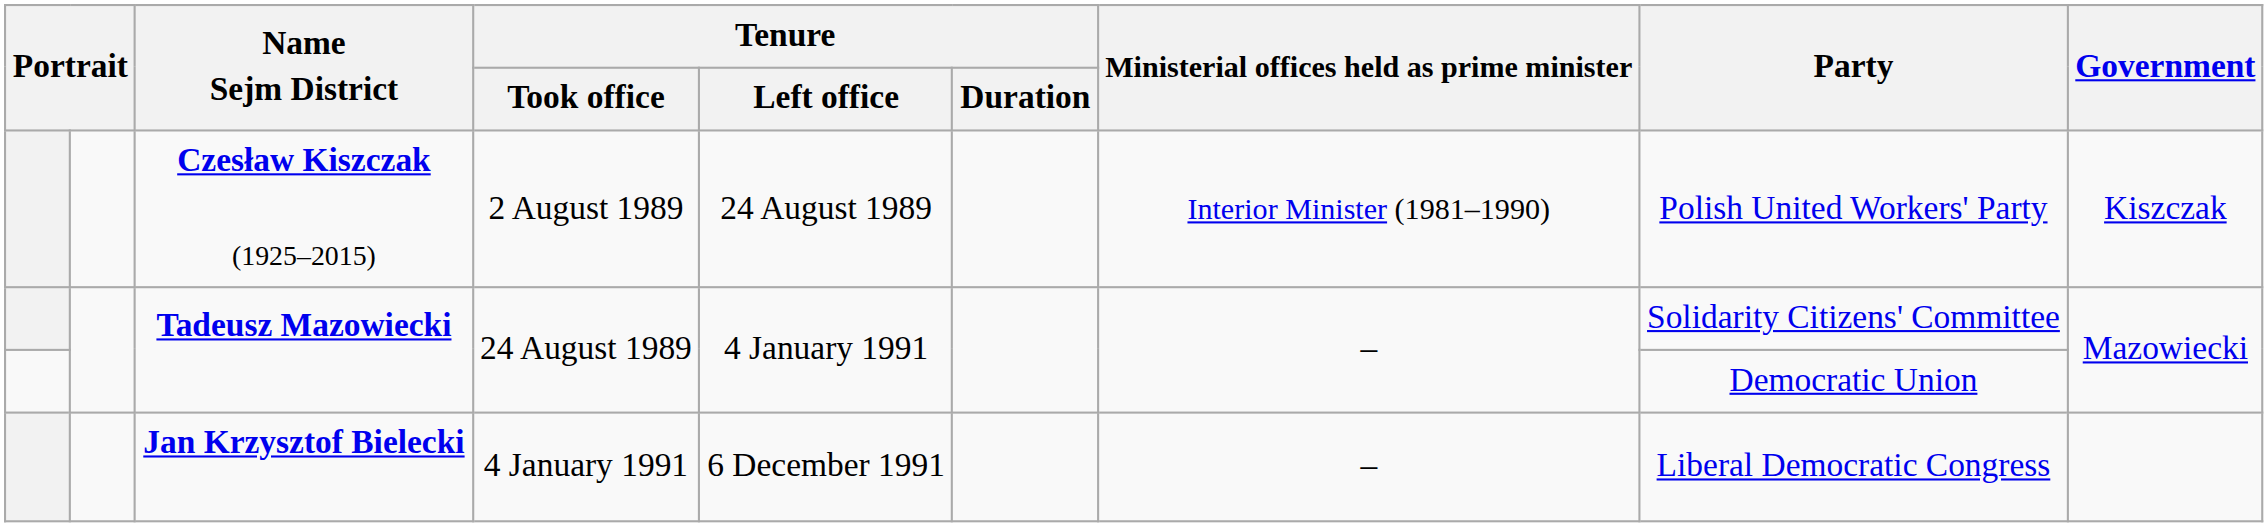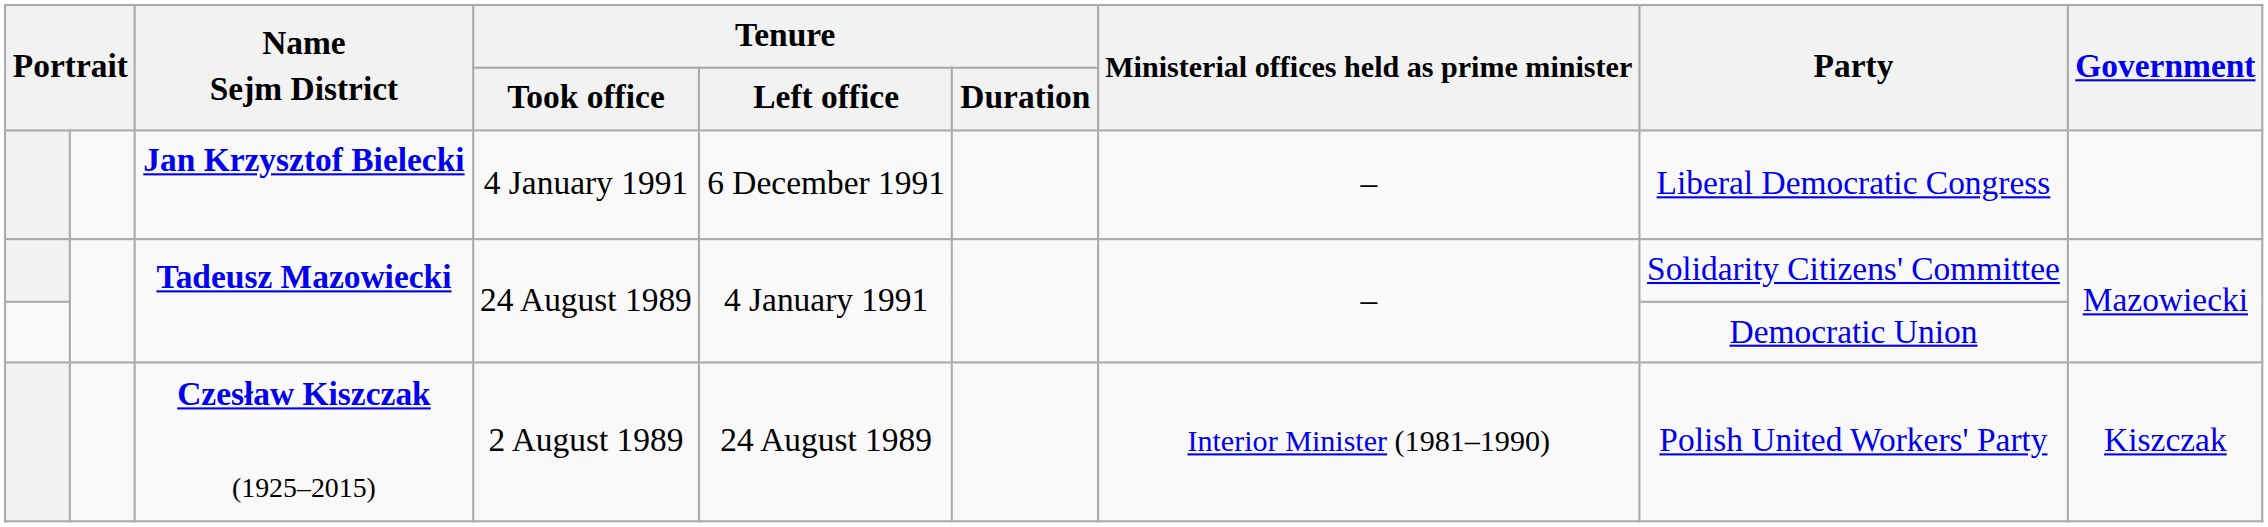rows swapped: (304, 206) <-> (304, 442)
